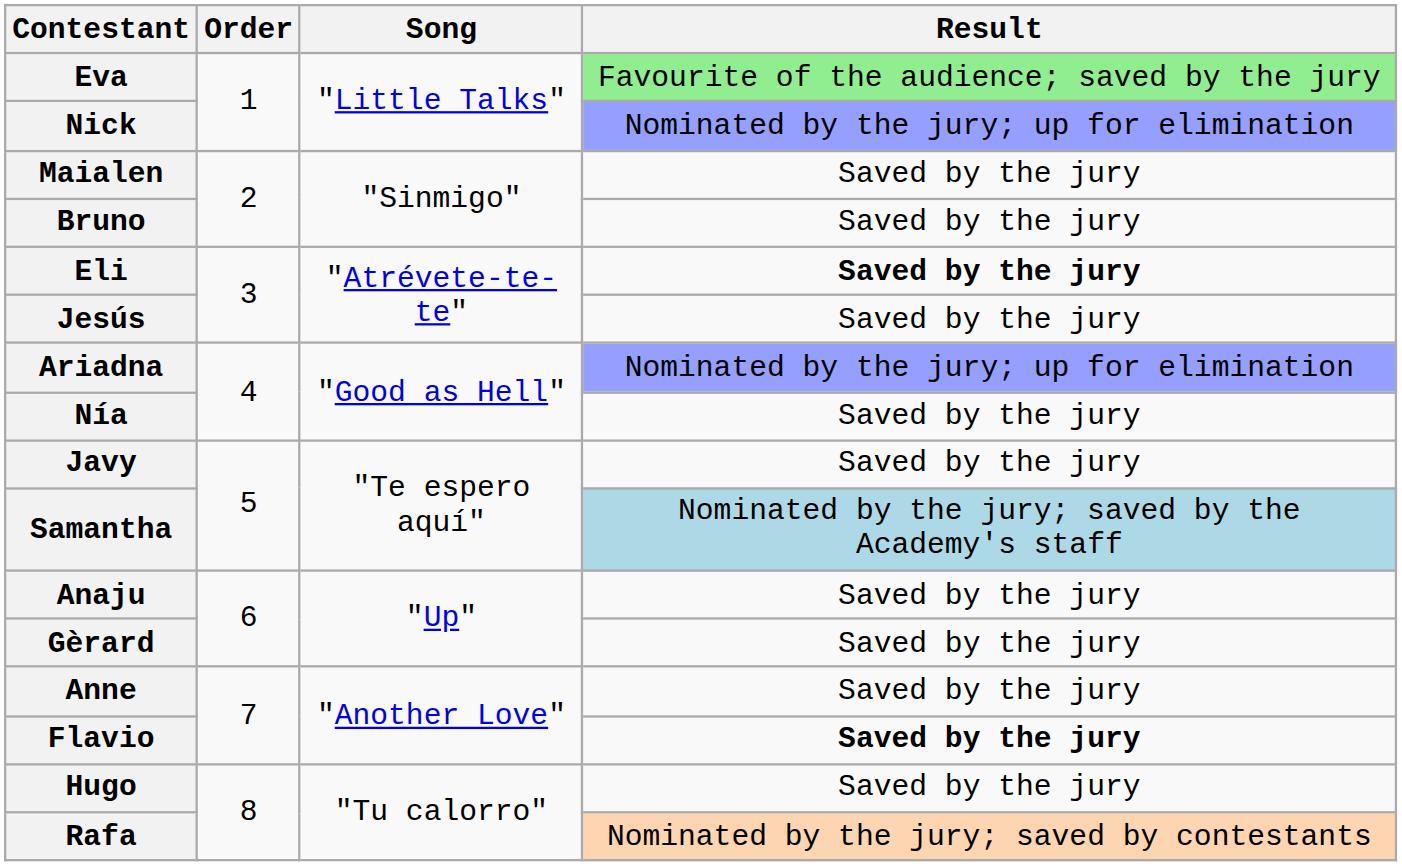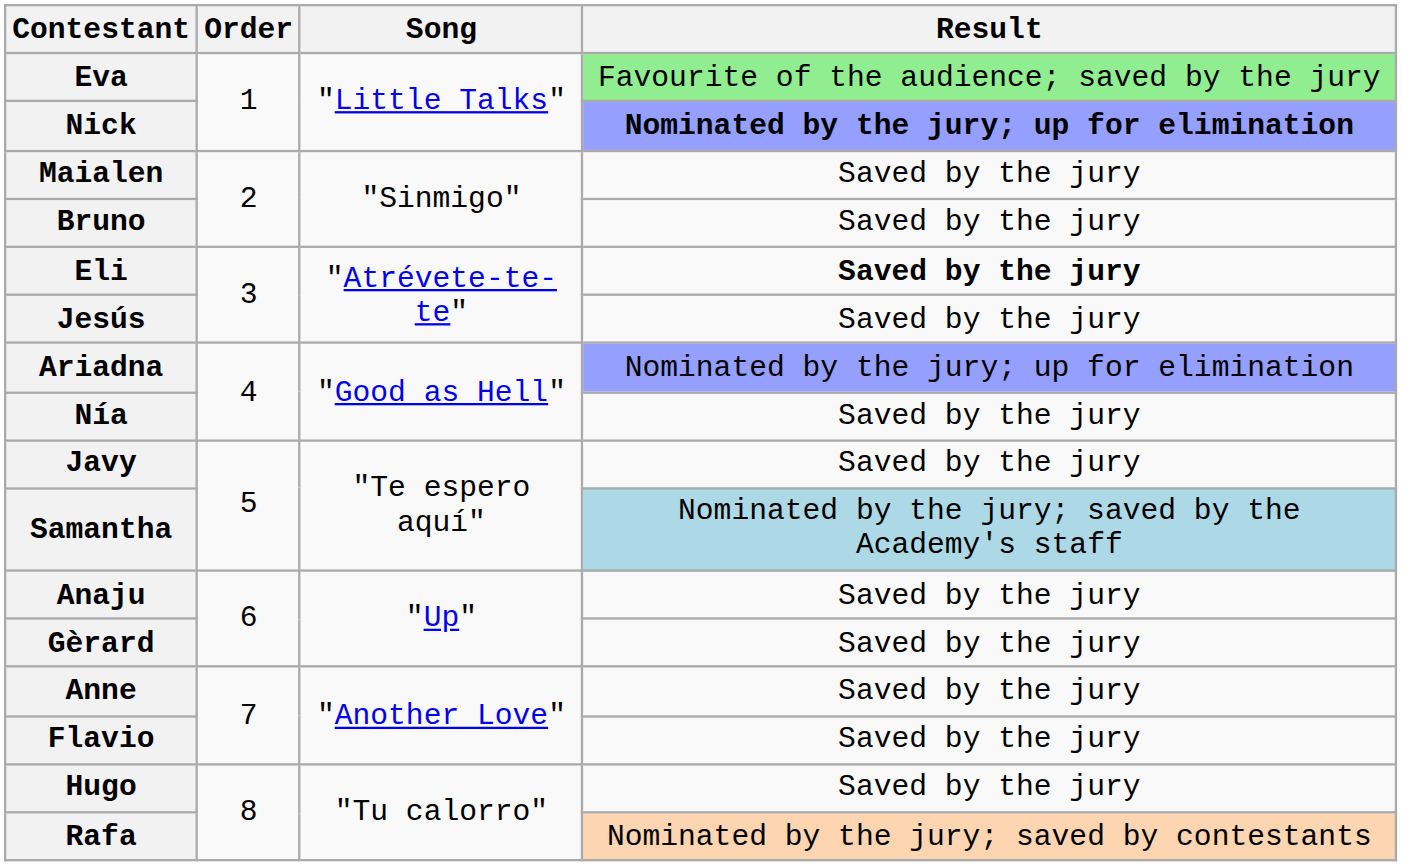(989, 126) normal -> (989, 126) bold
(989, 740) bold -> (989, 740) normal
